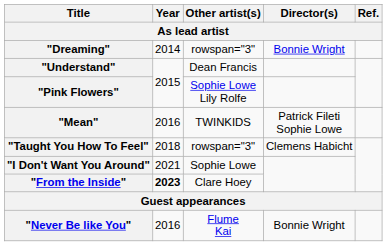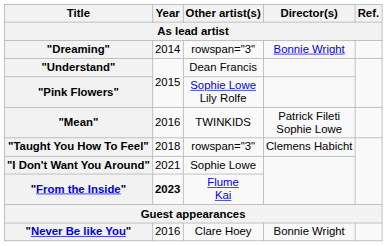(223, 183) Clare Hoey -> (223, 189) Flume Kai
(223, 225) Flume Kai -> (223, 232) Clare Hoey
